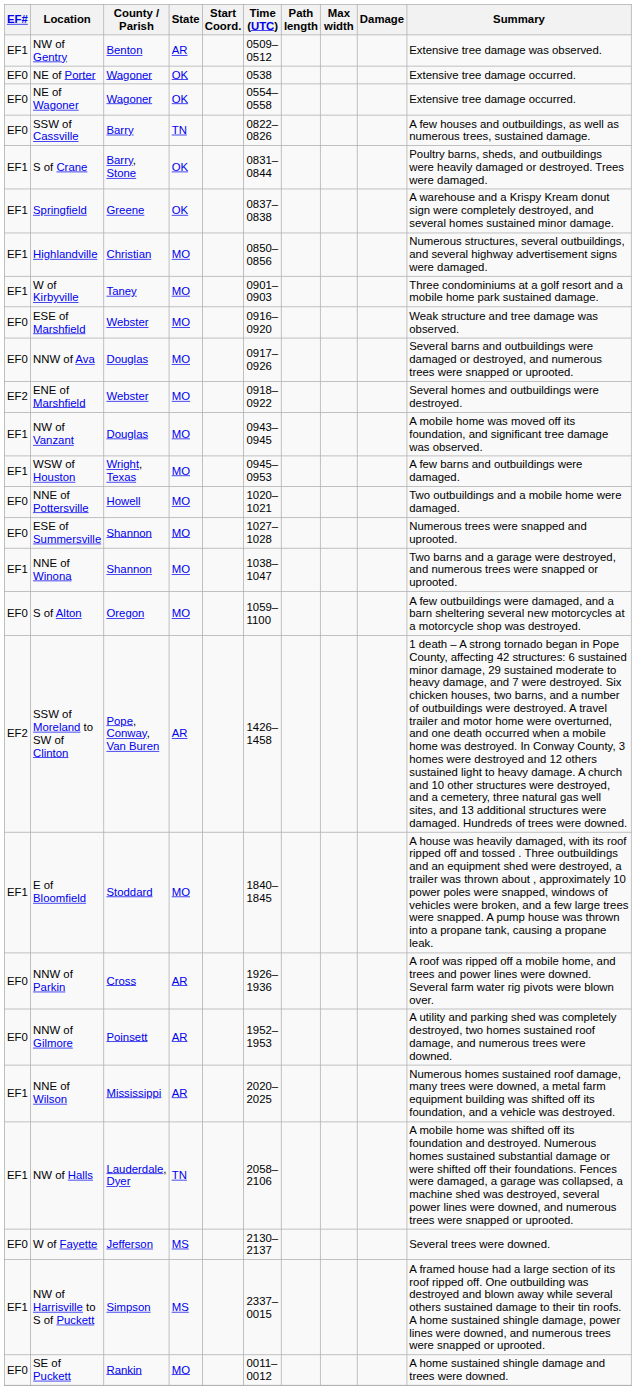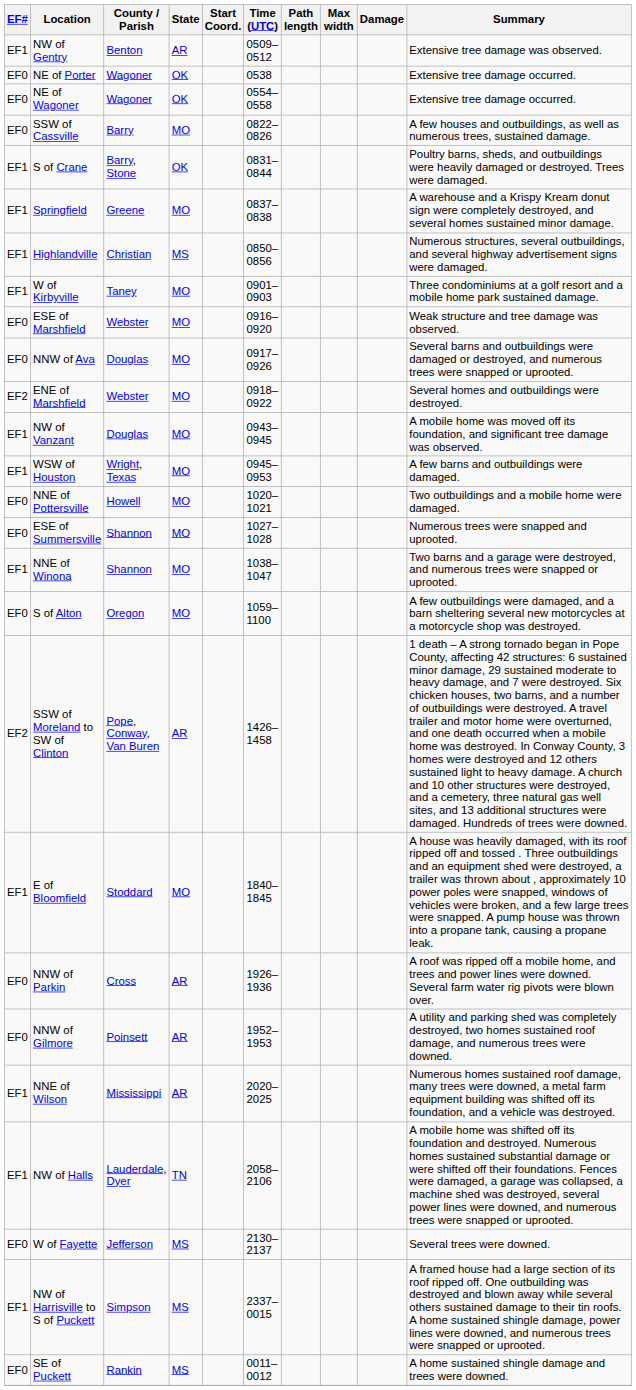(179, 130) TN -> (181, 130) MO
(180, 211) OK -> (181, 211) MO
(181, 254) MO -> (180, 254) MS
(181, 1370) MO -> (180, 1370) MS
